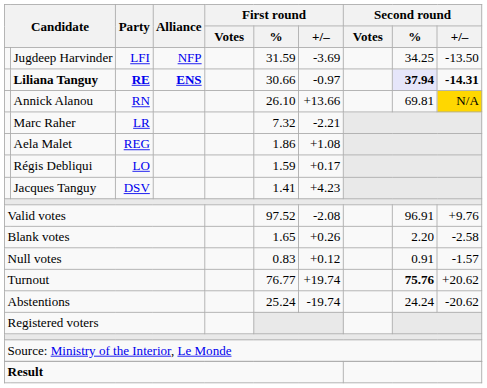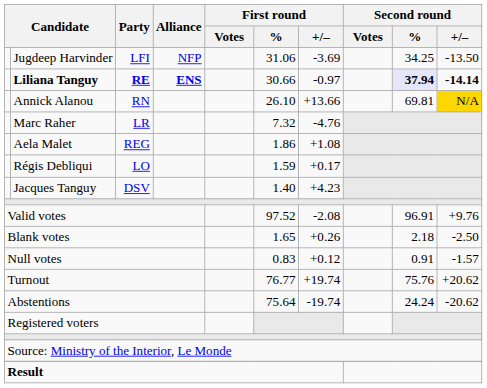(281, 58) 31.59 -> (281, 58) 31.06
(462, 80) -14.31 -> (462, 80) -14.14
(327, 123) -2.21 -> (327, 123) -4.76
(284, 187) 1.41 -> (284, 187) 1.40
(423, 237) 2.20 -> (423, 237) 2.18
(465, 237) -2.58 -> (465, 237) -2.50
(419, 280) bold -> (419, 280) normal
(281, 301) 25.24 -> (281, 301) 75.64
